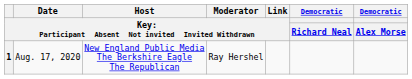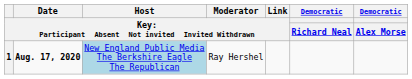(48, 57) normal -> (48, 57) bold
(144, 57) no background -> (144, 57) lightblue background
